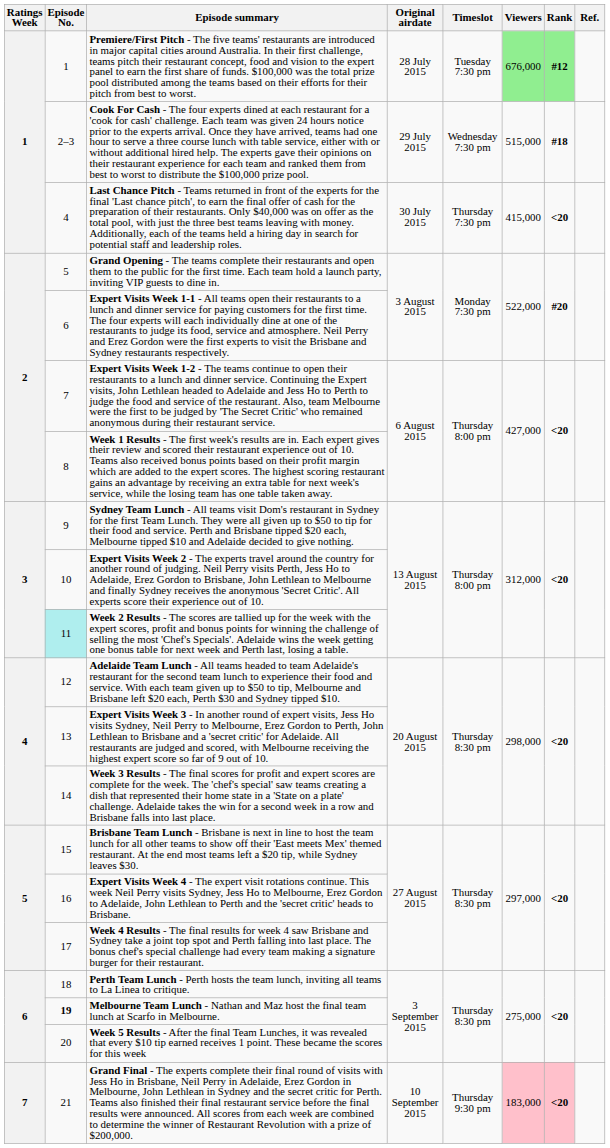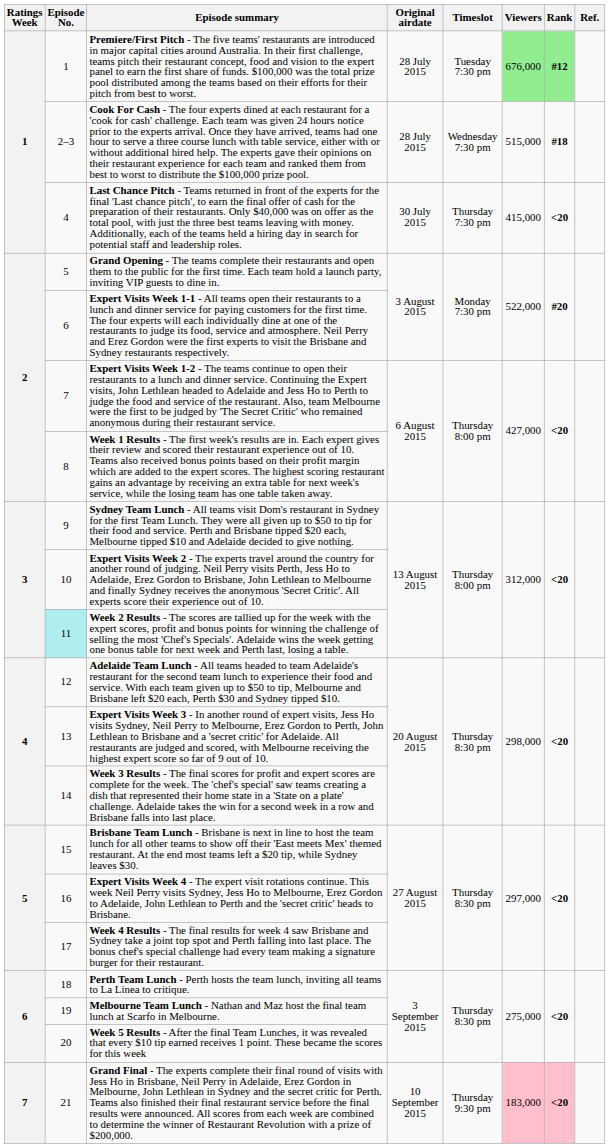(415, 142) 29 July 2015 -> (415, 142) 28 July 2015
(66, 1011) bold -> (66, 1011) normal
